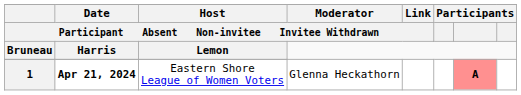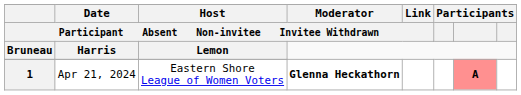(97, 74) bold -> (97, 74) normal
(345, 74) normal -> (345, 74) bold
